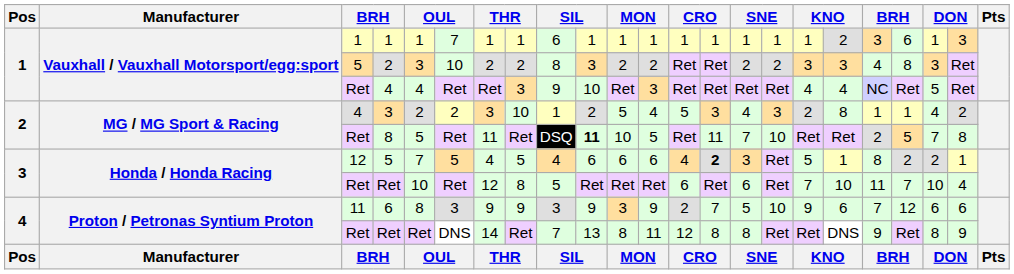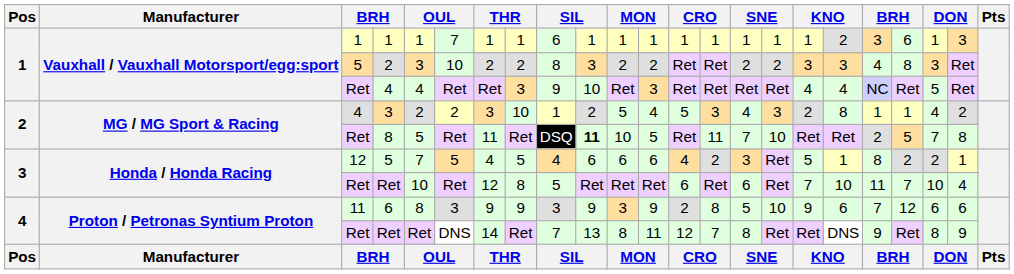(715, 160) bold -> (715, 160) normal
(715, 208) 7 -> (715, 208) 8
(715, 232) 8 -> (715, 232) 7
